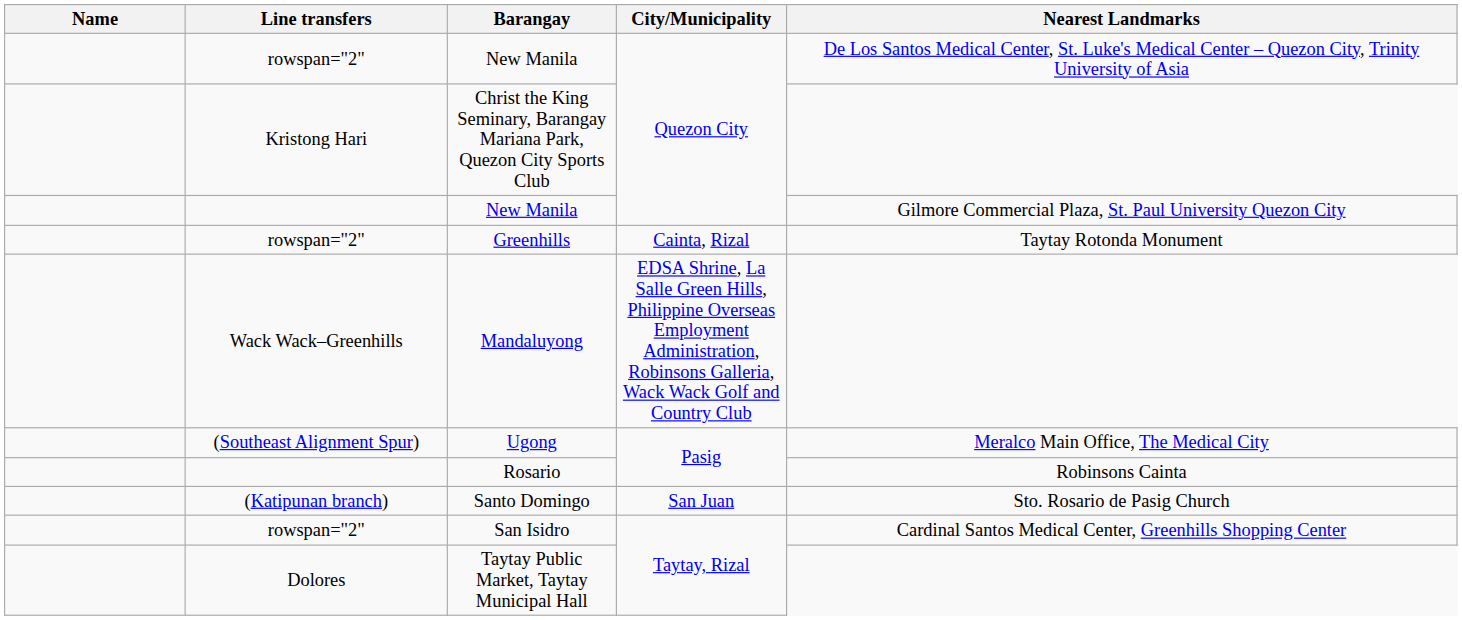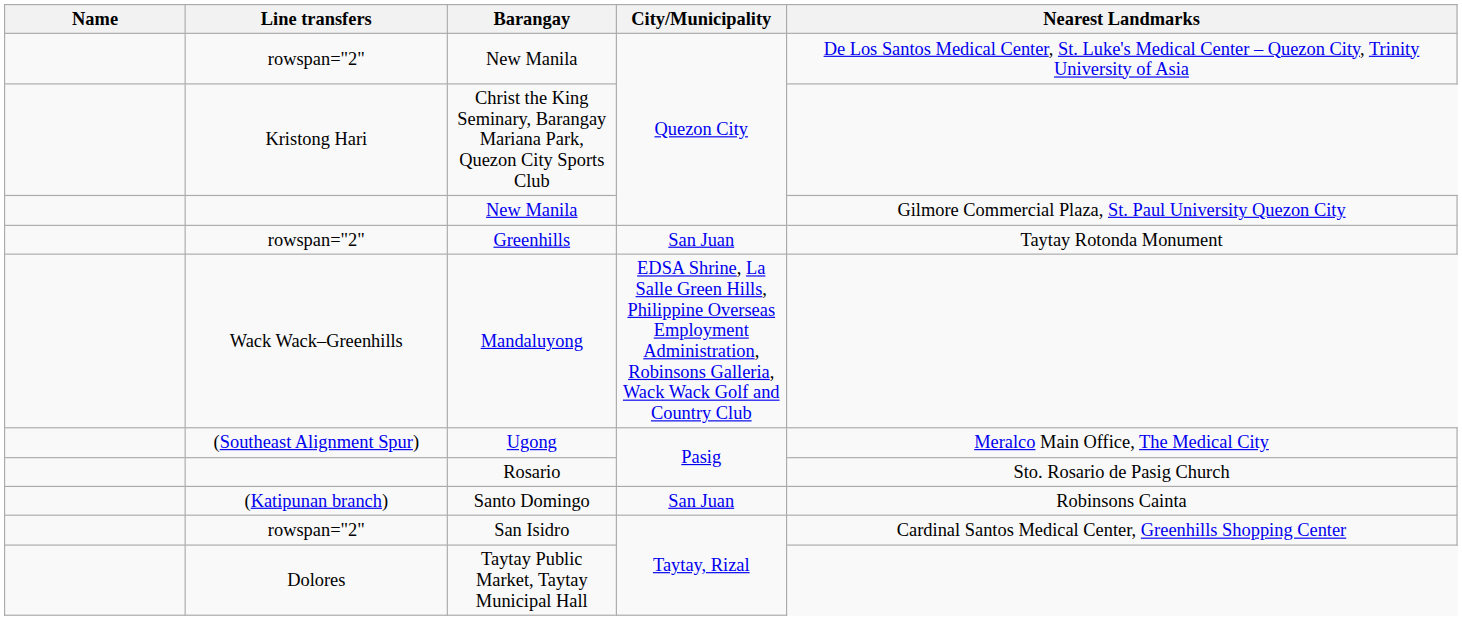(701, 239) Cainta, Rizal -> (701, 239) San Juan
(1122, 471) Robinsons Cainta -> (1122, 471) Sto. Rosario de Pasig Church
(1122, 500) Sto. Rosario de Pasig Church -> (1122, 500) Robinsons Cainta
